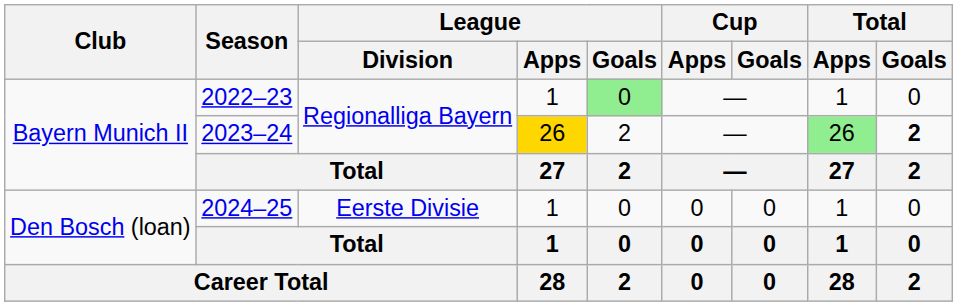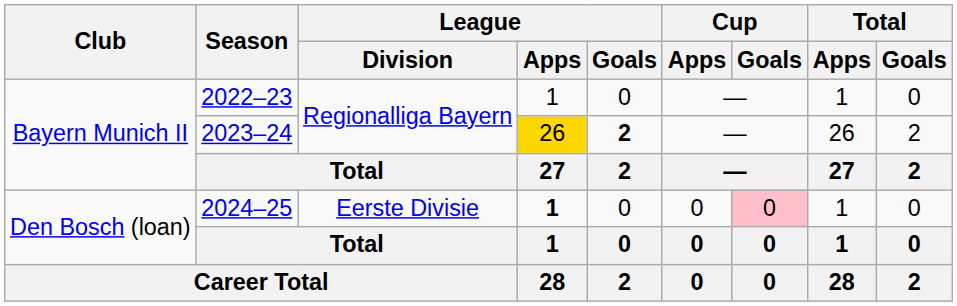(625, 97) lightgreen background -> (625, 97) no background
(625, 134) normal -> (625, 134) bold
(842, 134) lightgreen background -> (842, 134) no background
(914, 134) bold -> (914, 134) normal
(552, 208) normal -> (552, 208) bold
(769, 208) no background -> (769, 208) pink background
